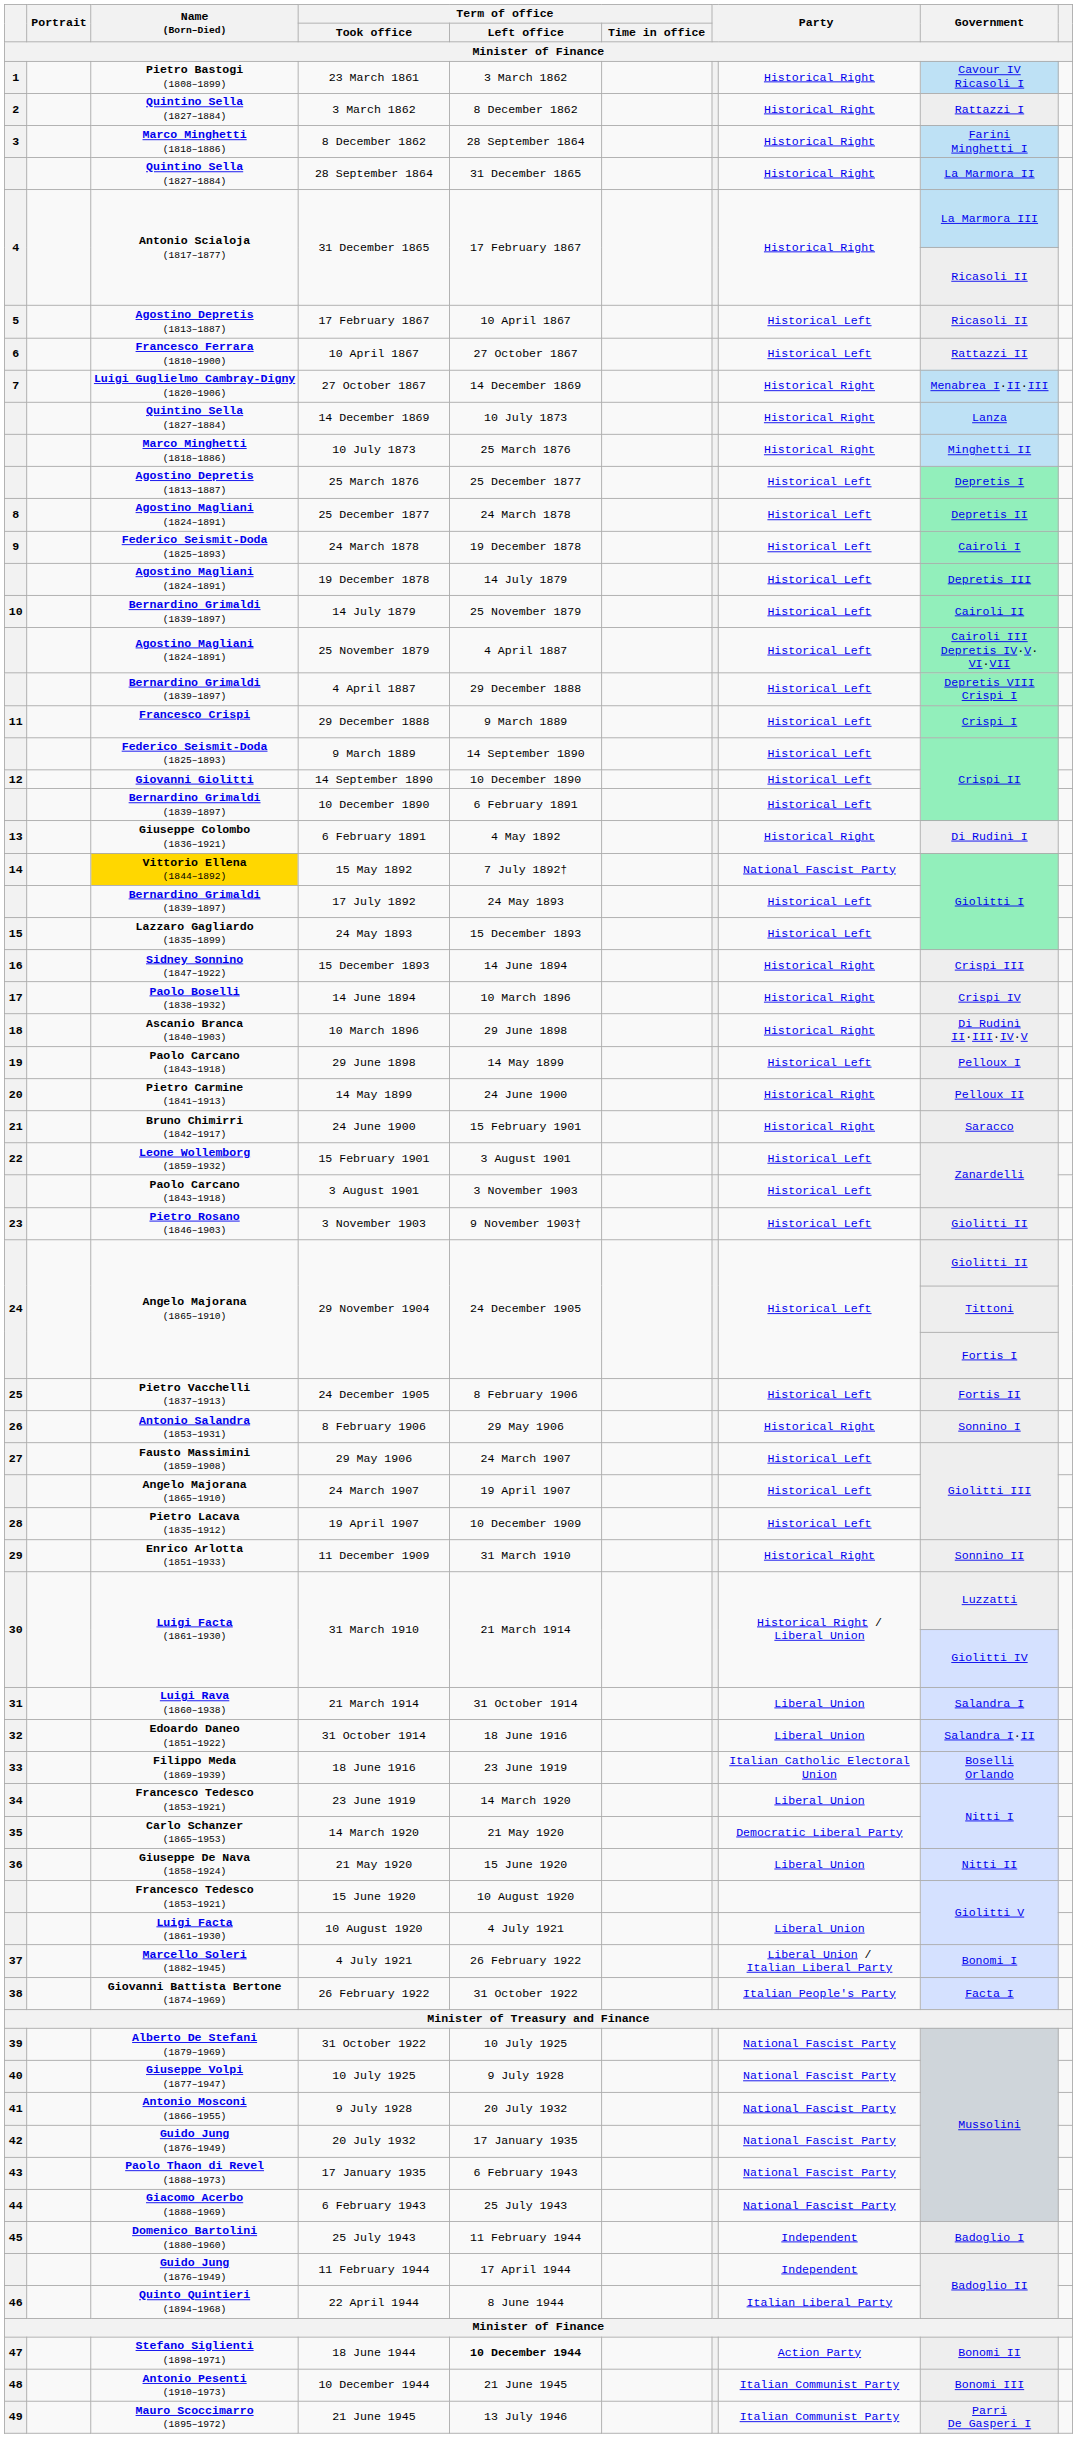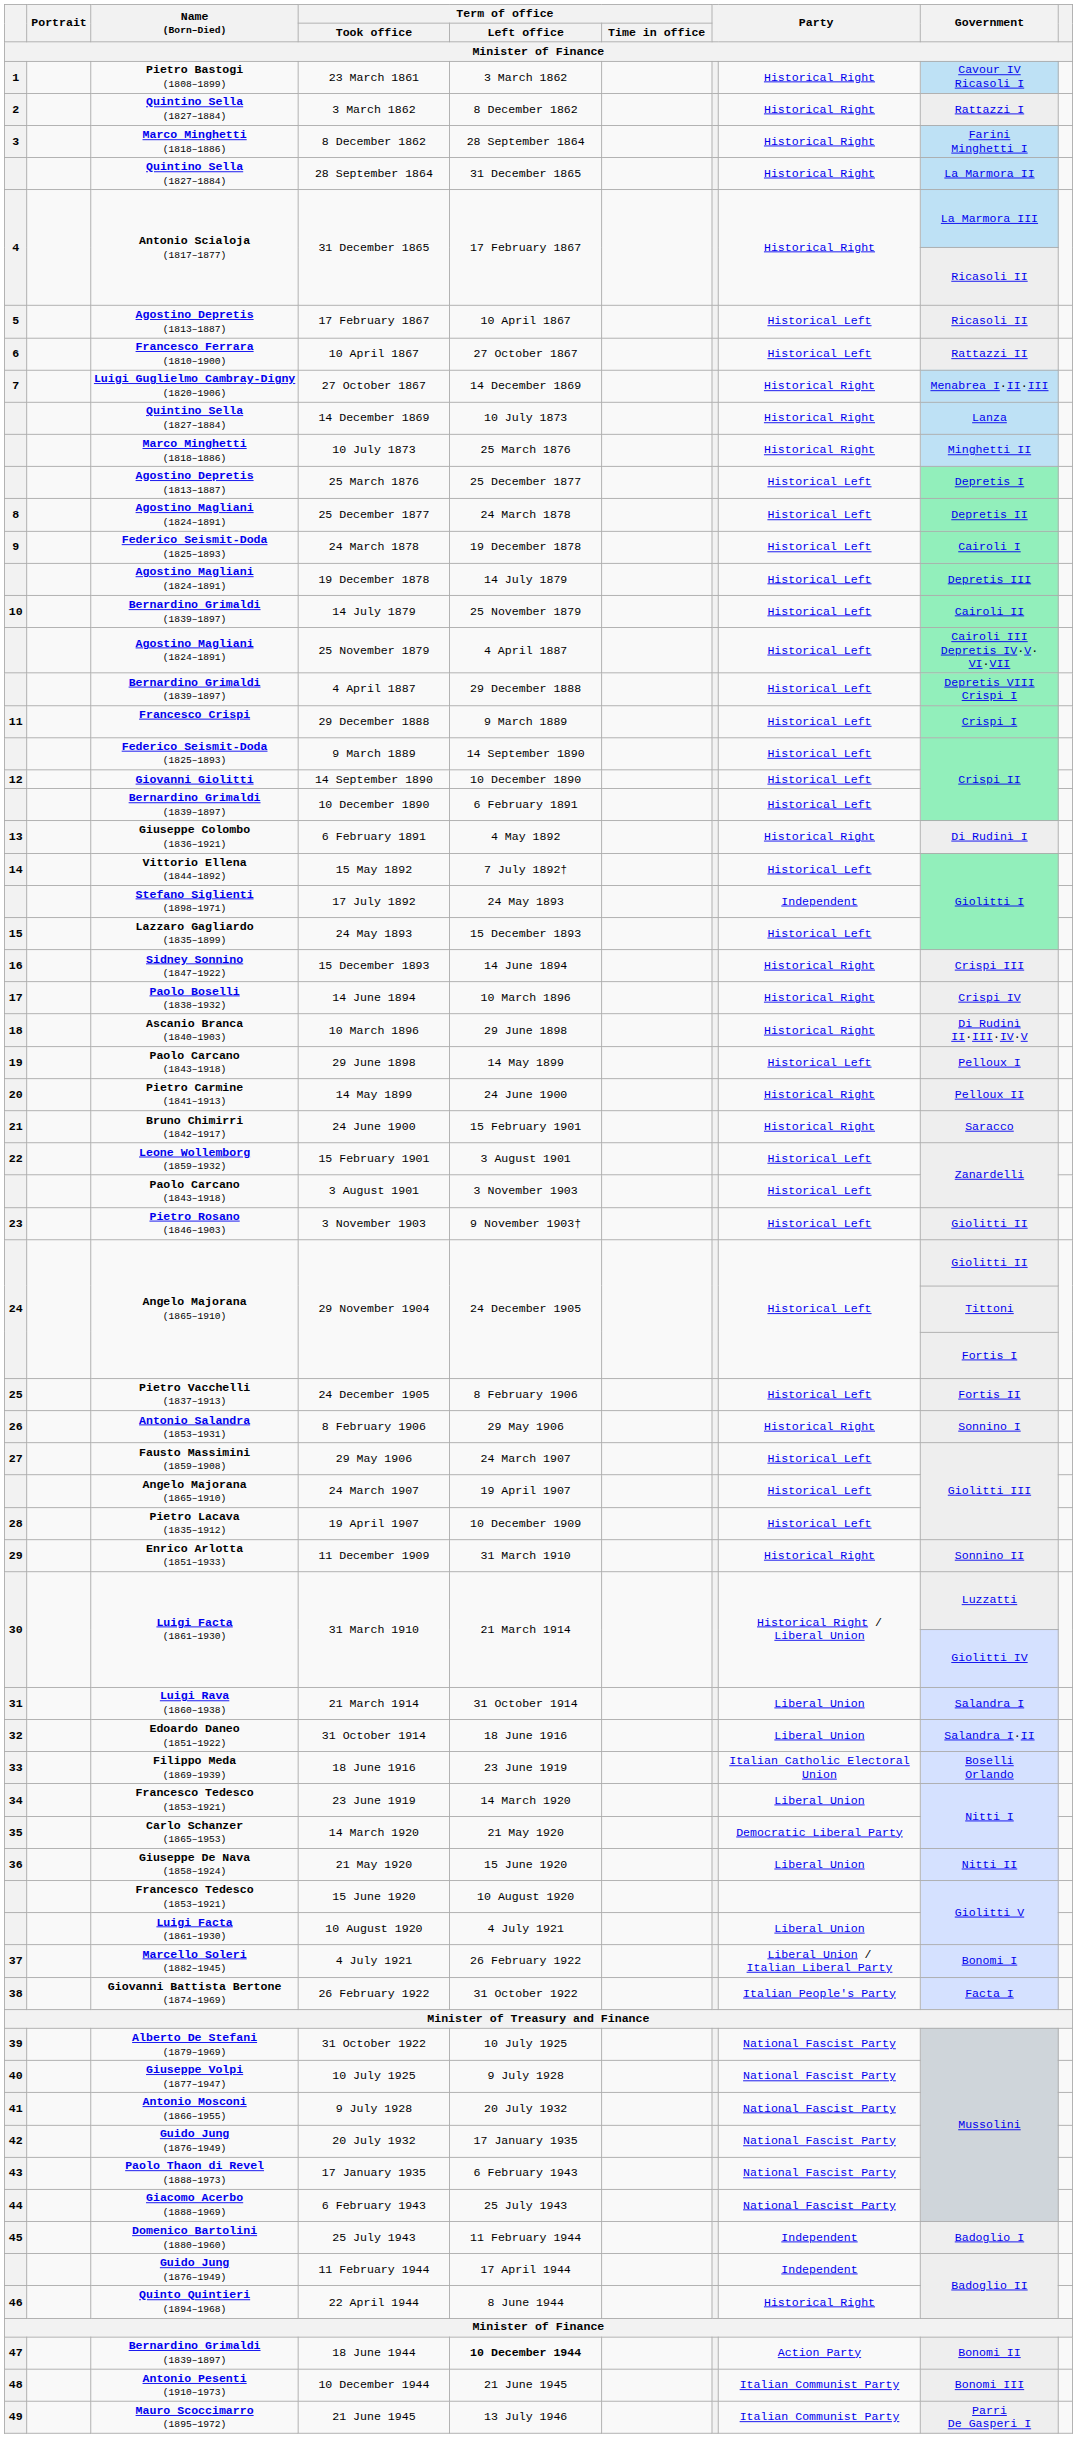(195, 869) gold background -> (195, 869) no background
(819, 869) National Fascist Party -> (819, 869) Historical Left
(195, 901) Bernardino Grimaldi (1839–1897) -> (195, 901) Stefano Siglienti (1898–1971)
(819, 901) Historical Left -> (819, 901) Independent
(819, 2302) Italian Liberal Party -> (819, 2302) Historical Right
(195, 2353) Stefano Siglienti (1898–1971) -> (195, 2353) Bernardino Grimaldi (1839–1897)
